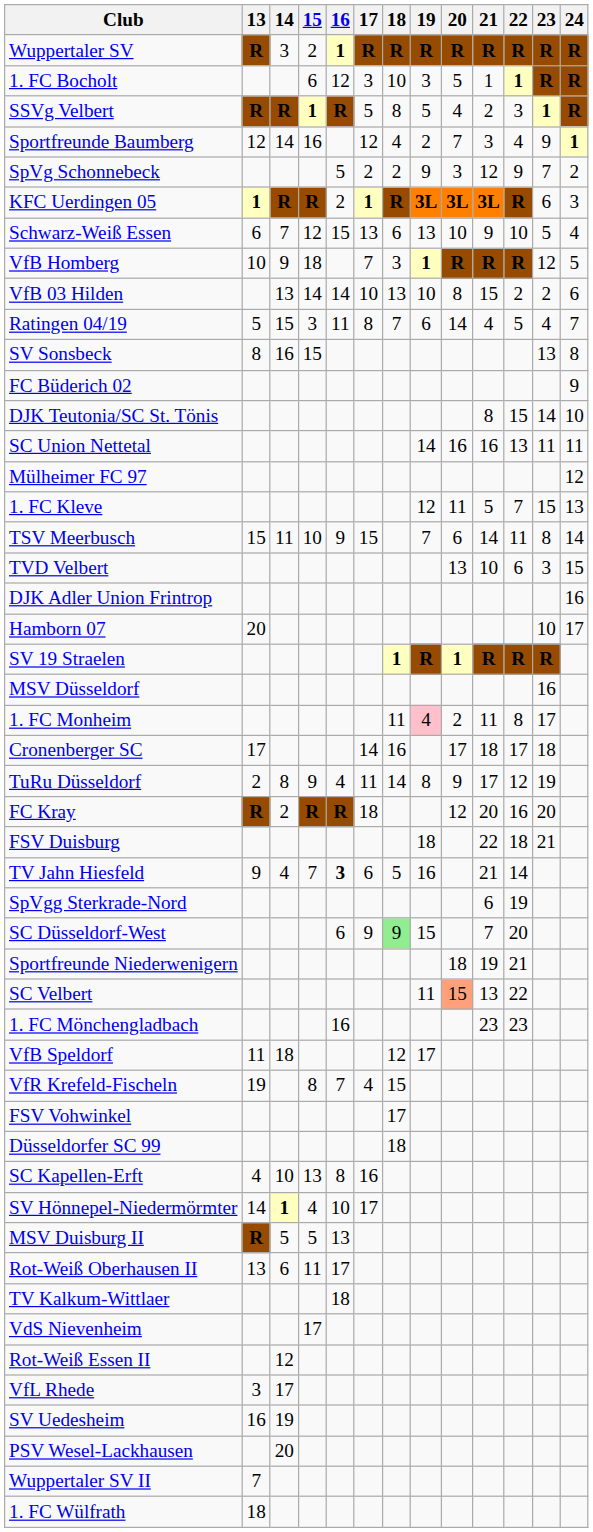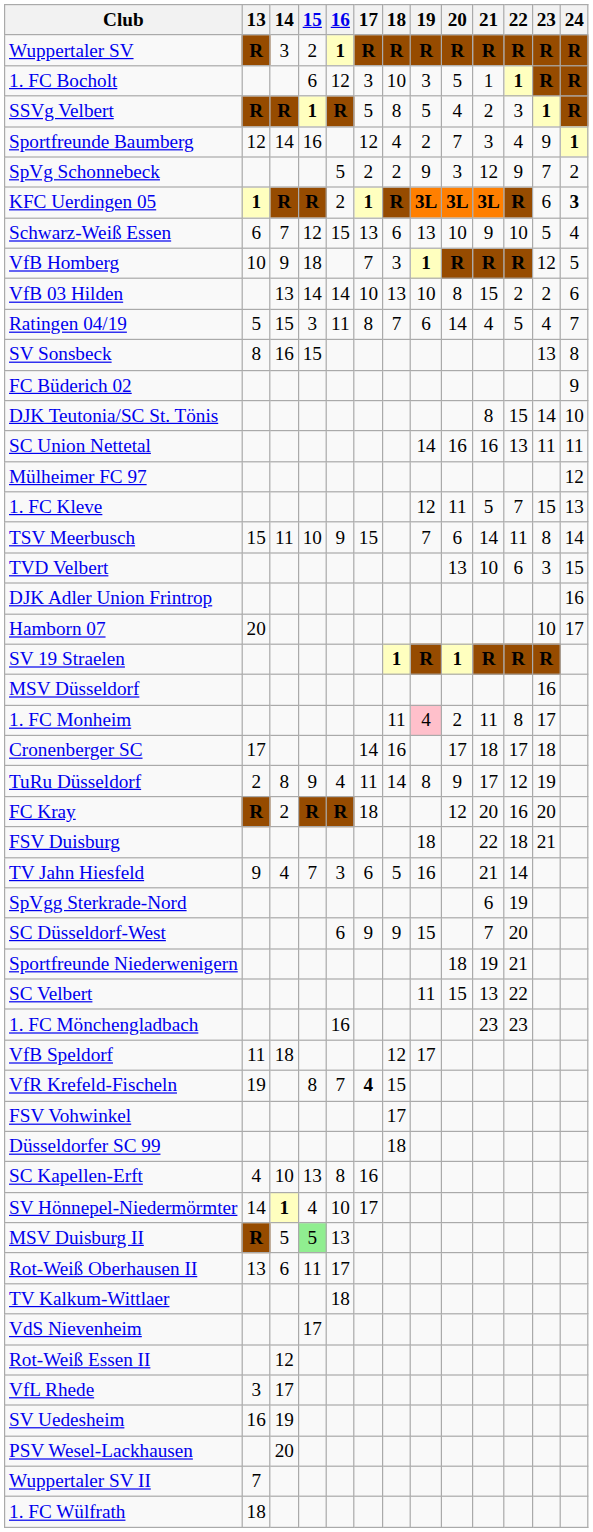(574, 202) normal -> (574, 202) bold
(340, 872) bold -> (340, 872) normal
(396, 933) lightgreen background -> (396, 933) no background
(457, 994) lightsalmon background -> (457, 994) no background
(368, 1085) normal -> (368, 1085) bold
(312, 1237) no background -> (312, 1237) lightgreen background
